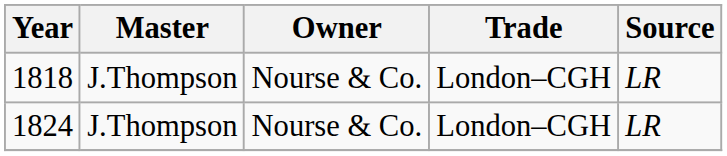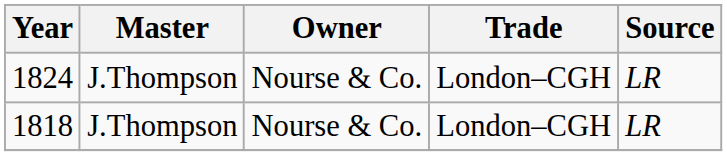rows swapped: (43, 77) <-> (43, 125)
